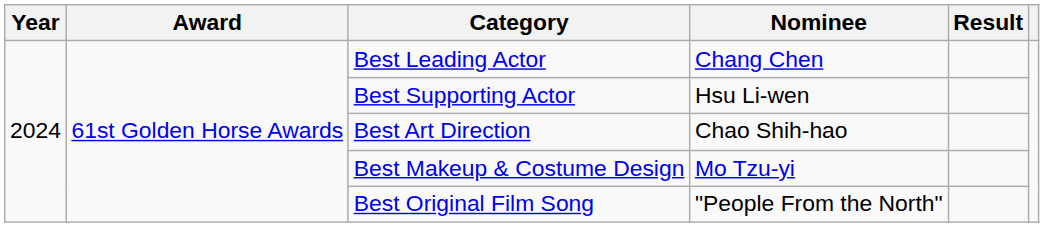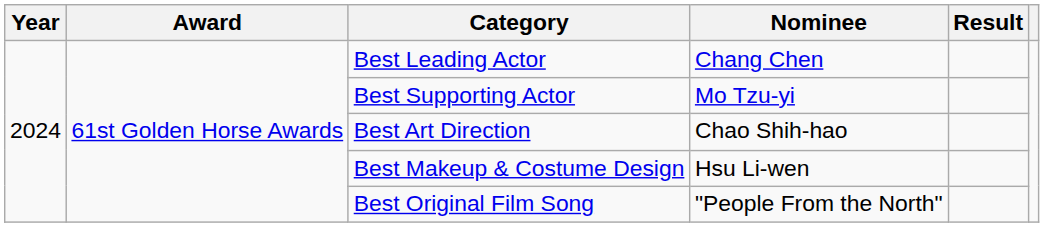(752, 95) Hsu Li-wen -> (745, 95) Mo Tzu-yi
(745, 167) Mo Tzu-yi -> (752, 167) Hsu Li-wen
